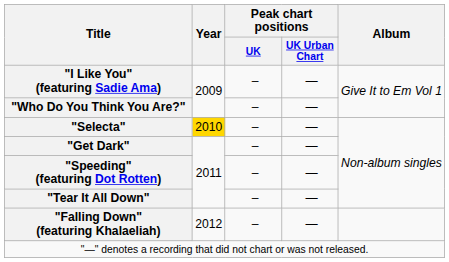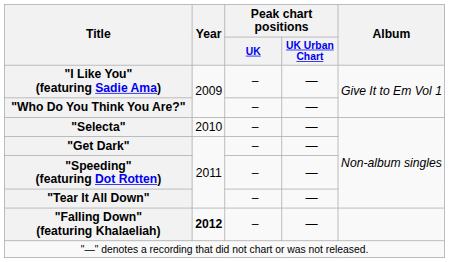(209, 127) gold background -> (209, 127) no background
(209, 224) normal -> (209, 224) bold
